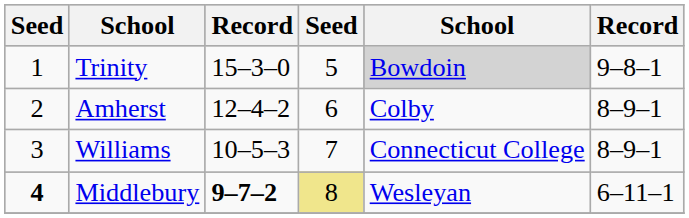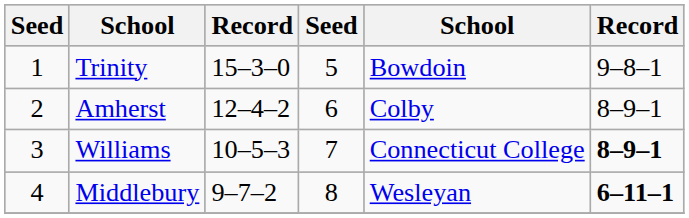(418, 66) lightgrey background -> (418, 66) no background
(630, 150) normal -> (630, 150) bold
(37, 191) bold -> (37, 191) normal
(244, 191) bold -> (244, 191) normal
(331, 191) khaki background -> (331, 191) no background
(636, 191) normal -> (635, 191) bold
